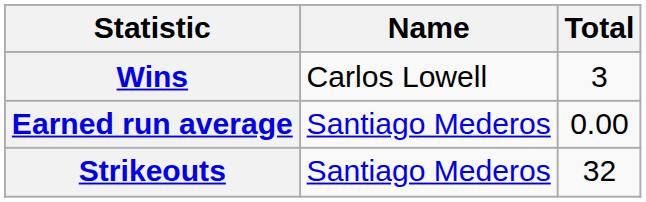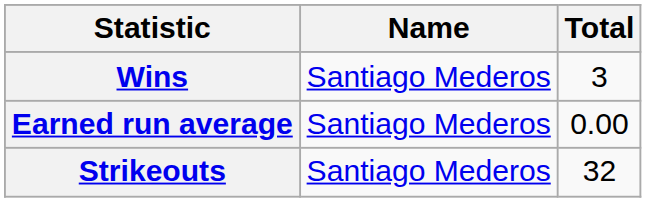(397, 76) Carlos Lowell -> (429, 76) Santiago Mederos
